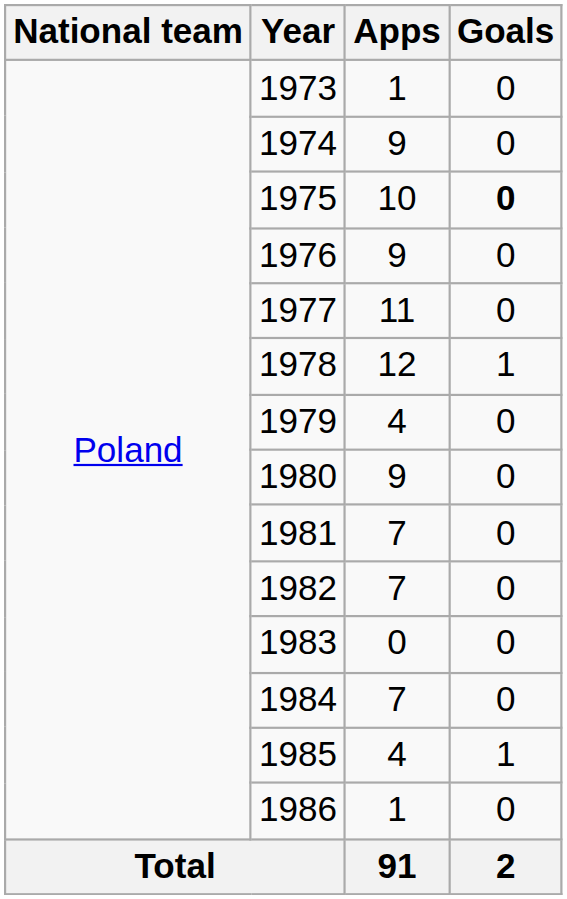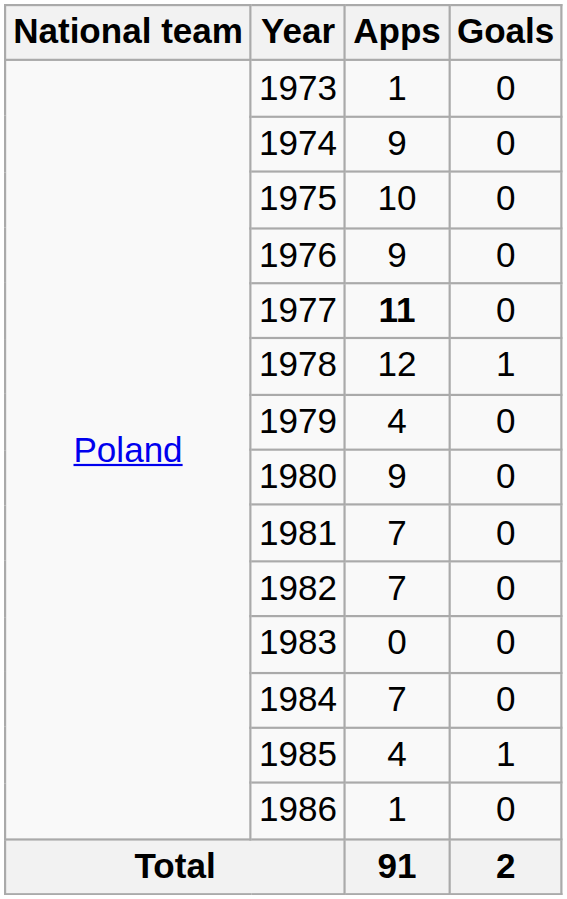(506, 198) bold -> (506, 198) normal
(397, 310) normal -> (397, 310) bold
